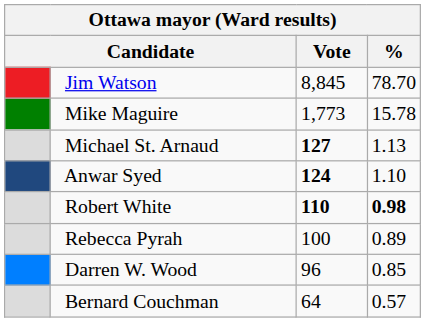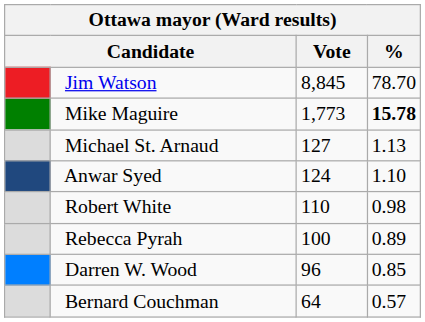(394, 113) normal -> (394, 113) bold
(316, 144) bold -> (316, 144) normal
(316, 176) bold -> (316, 176) normal
(315, 207) bold -> (316, 207) normal
(389, 207) bold -> (389, 207) normal
